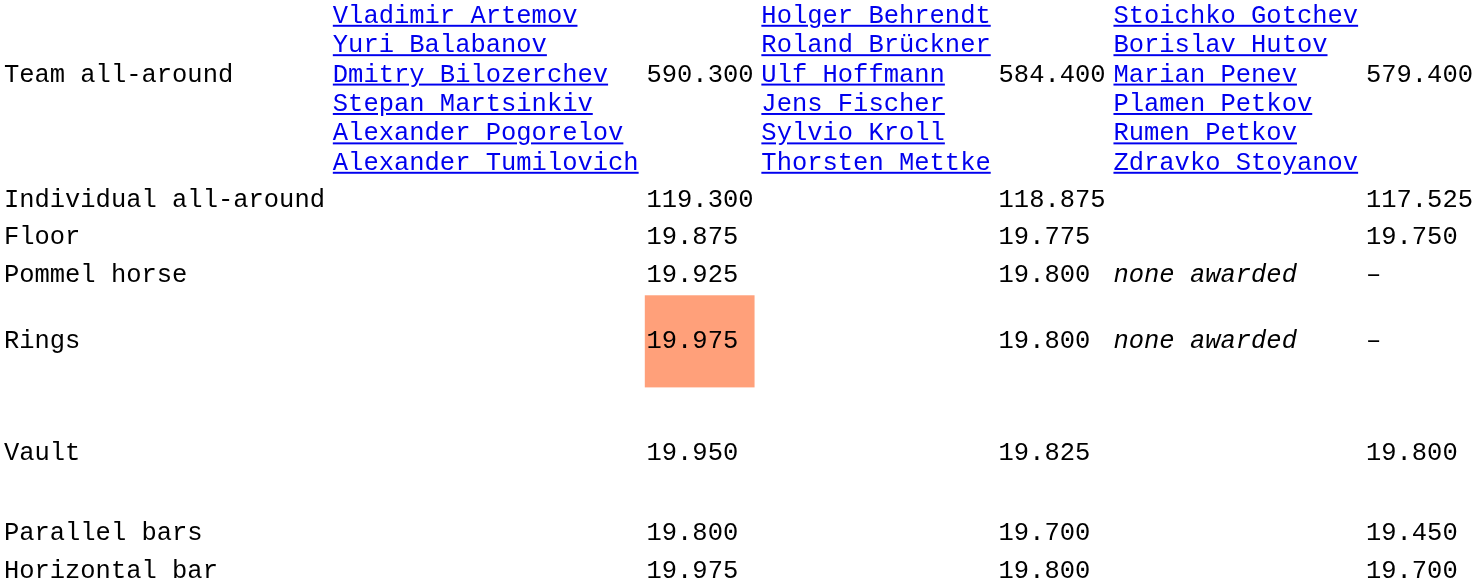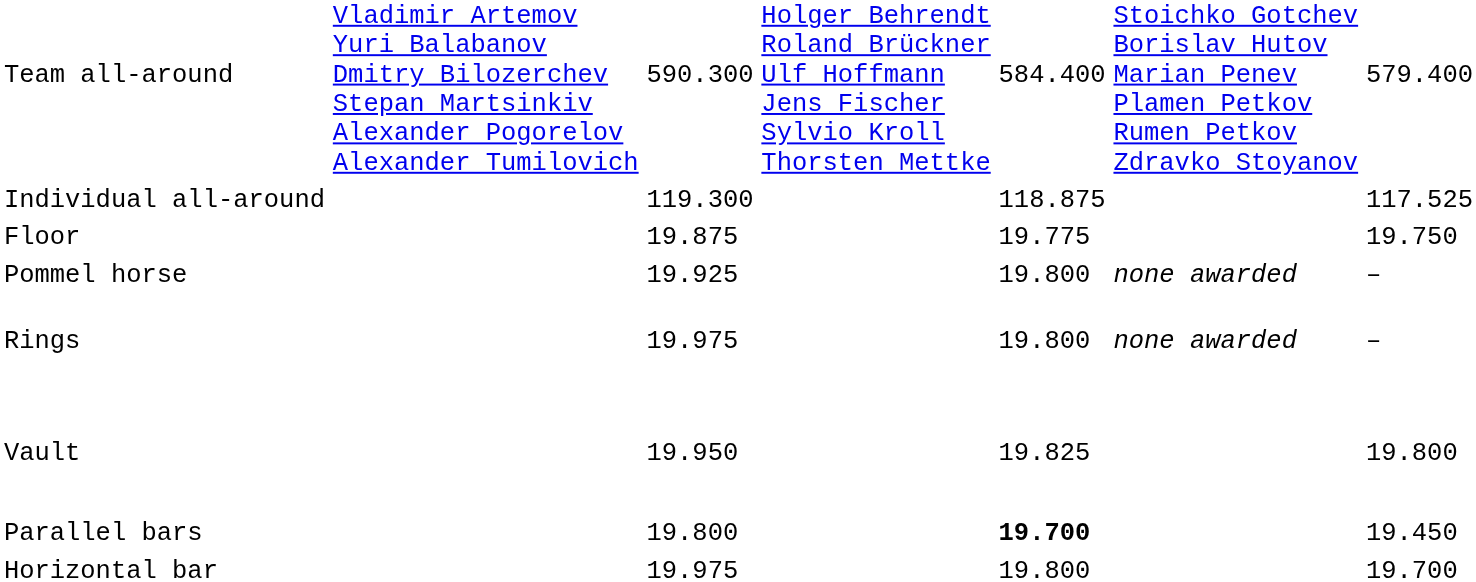(692, 341) lightsalmon background -> (692, 341) no background
(1044, 533) normal -> (1044, 533) bold
